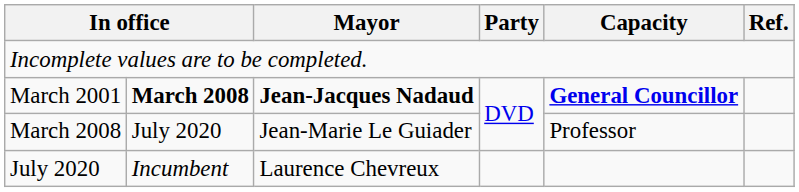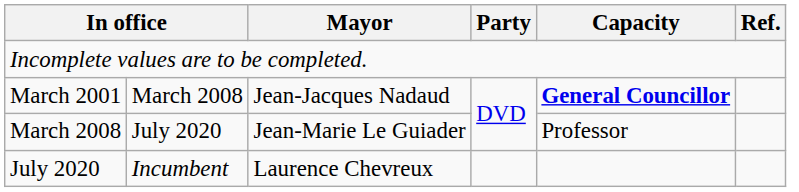(190, 95) bold -> (187, 95) normal
(367, 95) bold -> (352, 95) normal
